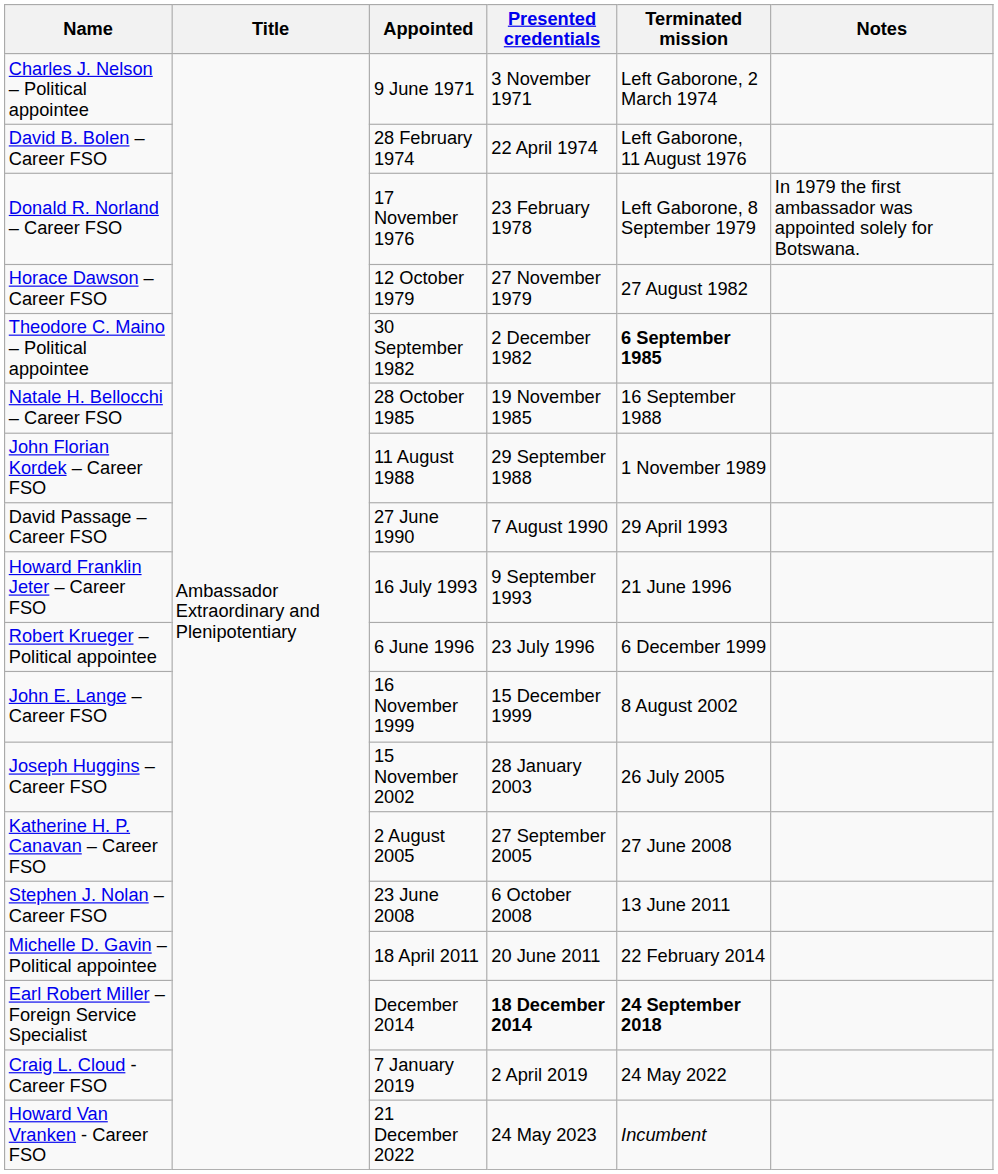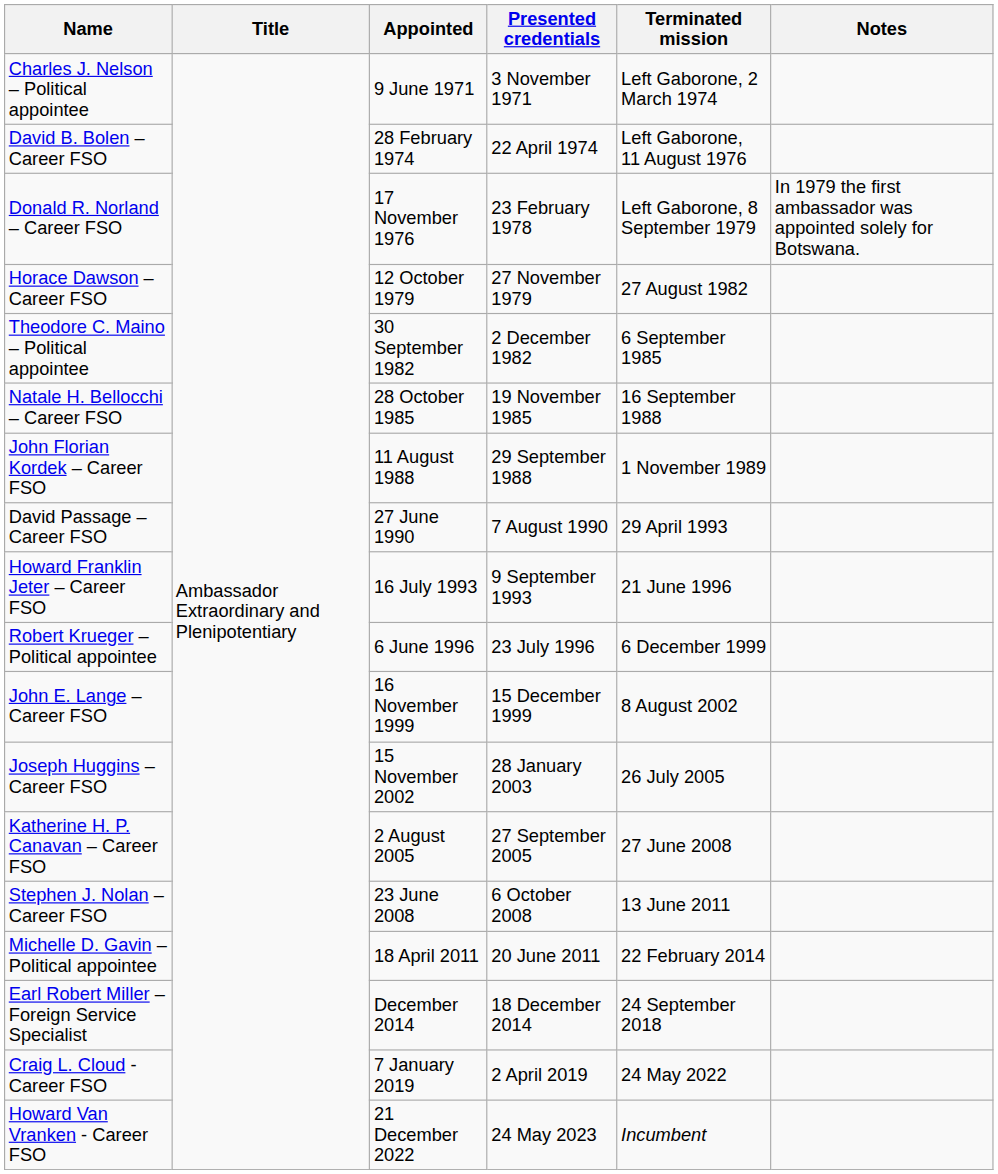(676, 348) bold -> (673, 348) normal
(548, 1015) bold -> (546, 1015) normal
(681, 1015) bold -> (678, 1015) normal
